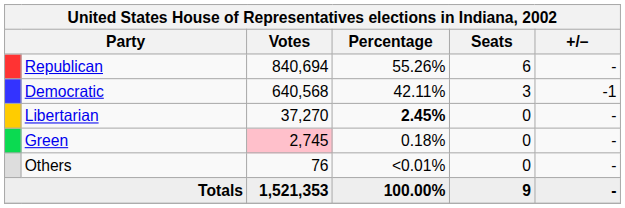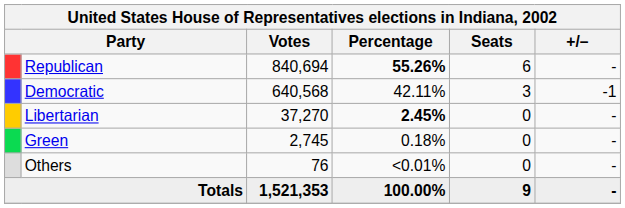(419, 67) normal -> (419, 67) bold
(309, 141) pink background -> (309, 141) no background
